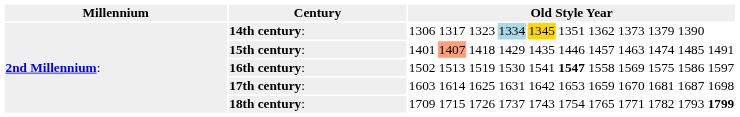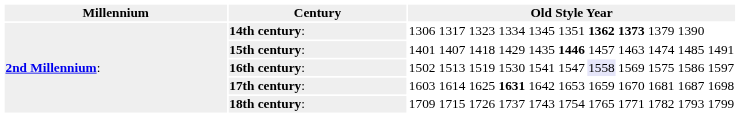(512, 31) lightblue background -> (512, 31) no background
(542, 31) gold background -> (542, 31) no background
(601, 31) normal -> (601, 31) bold
(631, 31) normal -> (631, 31) bold
(452, 49) lightsalmon background -> (452, 49) no background
(572, 49) normal -> (572, 49) bold
(572, 67) bold -> (572, 67) normal
(601, 67) no background -> (601, 67) lavender background
(512, 86) normal -> (512, 86) bold
(721, 104) bold -> (721, 104) normal
